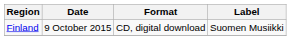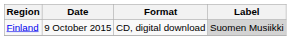(247, 27) no background -> (247, 27) lightgrey background
